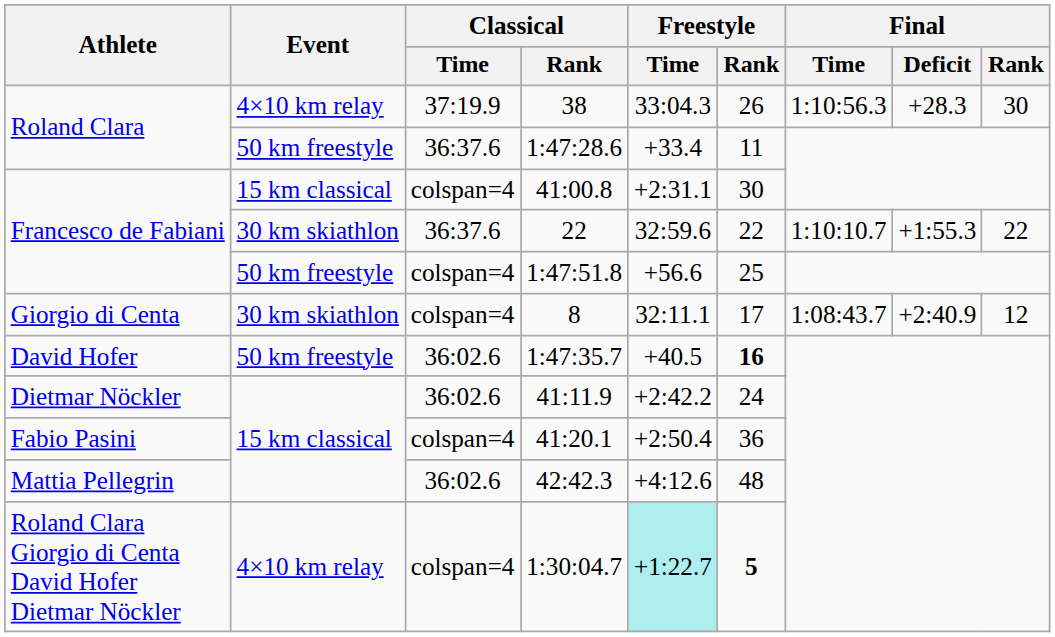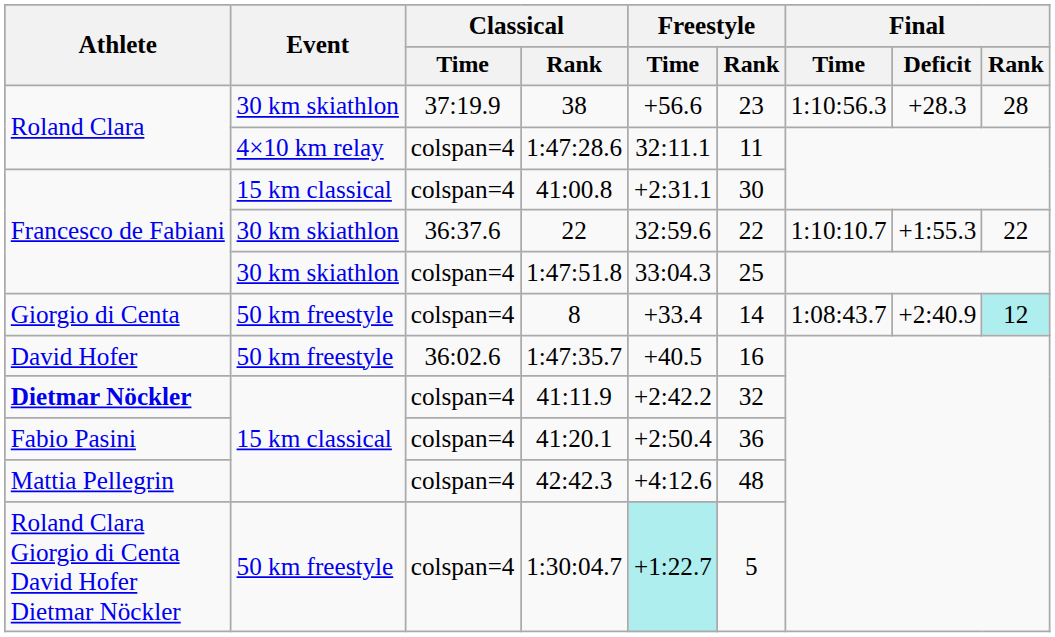(310, 106) 4×10 km relay -> (318, 106) 30 km skiathlon
(673, 106) 33:04.3 -> (673, 106) +56.6
(751, 106) 26 -> (751, 106) 23
(1016, 106) 30 -> (1016, 106) 28
(315, 148) 50 km freestyle -> (310, 148) 4×10 km relay
(463, 148) 36:37.6 -> (463, 148) colspan=4
(673, 148) +33.4 -> (673, 148) 32:11.1
(315, 272) 50 km freestyle -> (318, 272) 30 km skiathlon
(673, 272) +56.6 -> (673, 272) 33:04.3
(318, 314) 30 km skiathlon -> (315, 314) 50 km freestyle
(673, 314) 32:11.1 -> (673, 314) +33.4
(751, 314) 17 -> (751, 314) 14
(1016, 314) no background -> (1016, 314) paleturquoise background
(751, 355) bold -> (751, 355) normal
(96, 397) normal -> (101, 397) bold
(463, 397) 36:02.6 -> (463, 397) colspan=4
(751, 397) 24 -> (751, 397) 32
(463, 480) 36:02.6 -> (463, 480) colspan=4
(310, 566) 4×10 km relay -> (315, 566) 50 km freestyle
(751, 566) bold -> (751, 566) normal
